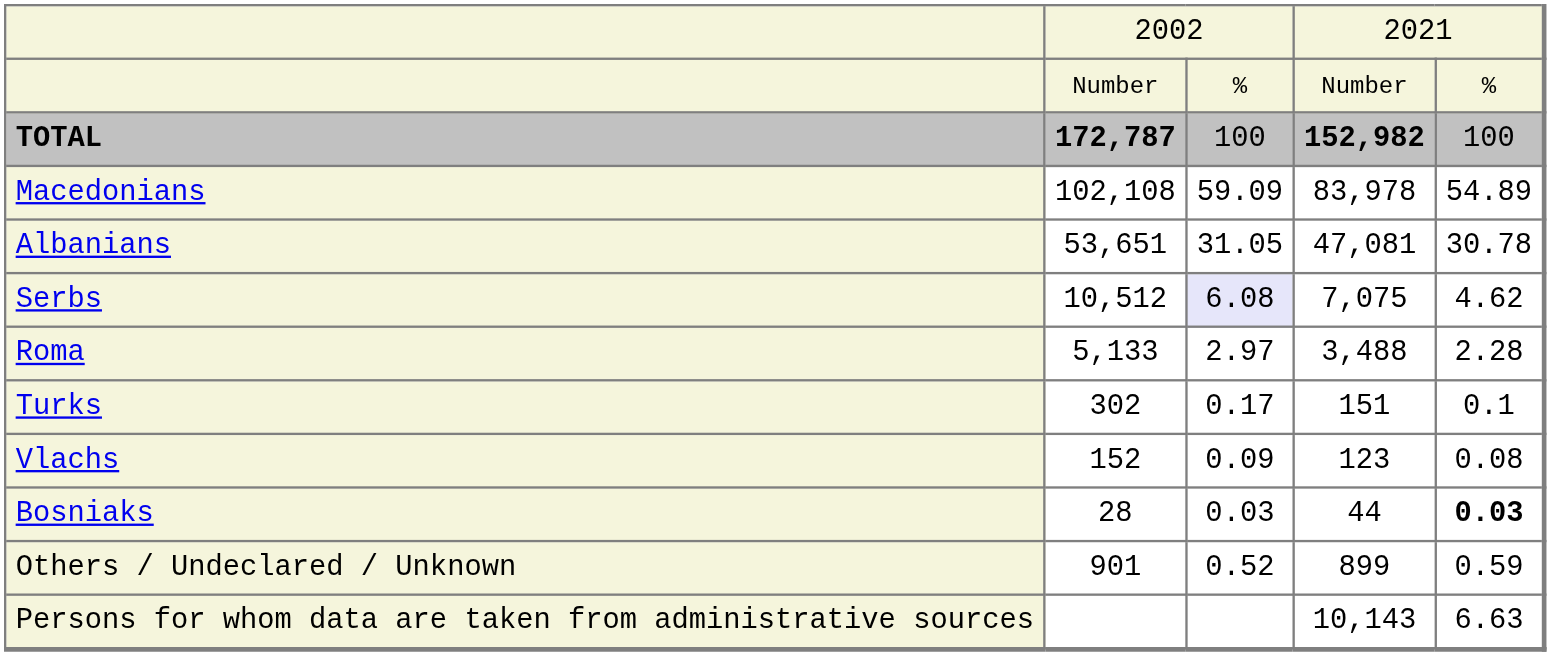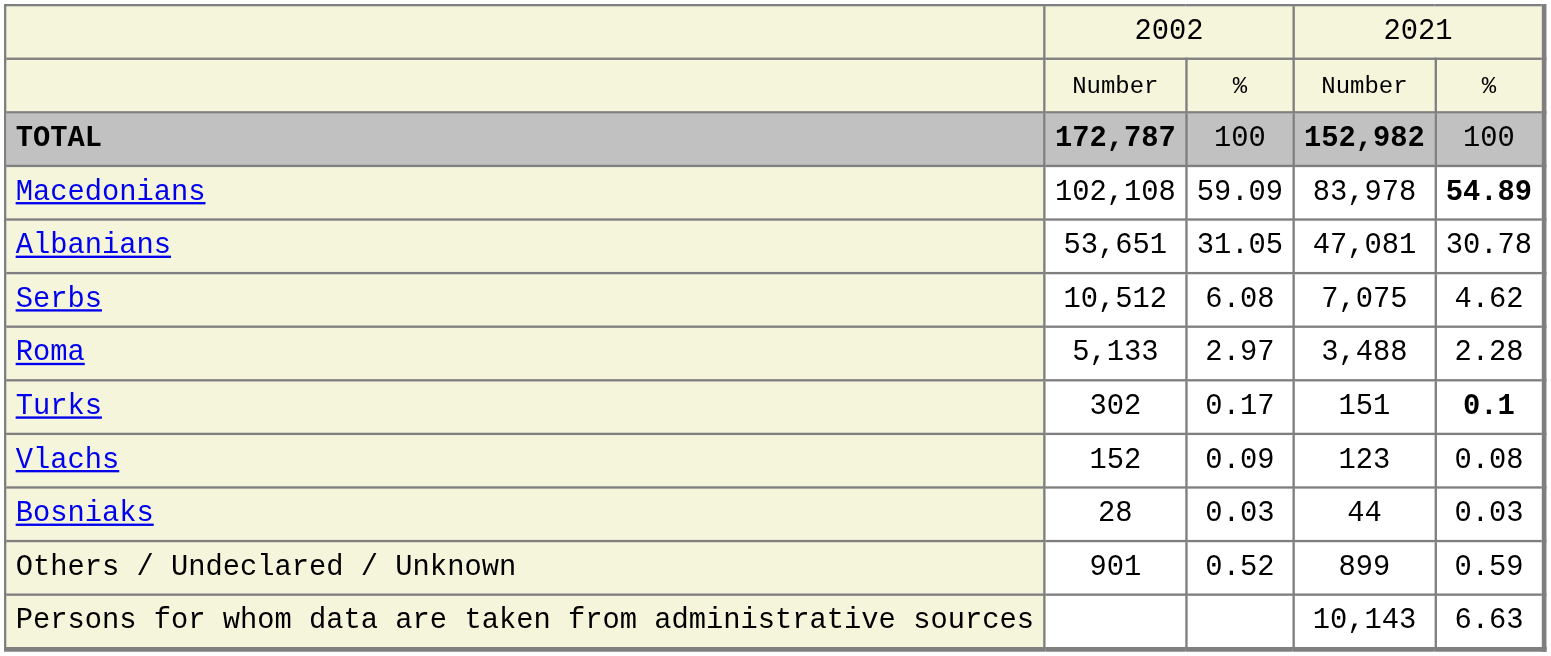(1489, 193) normal -> (1489, 193) bold
(1240, 300) lavender background -> (1240, 300) no background
(1489, 407) normal -> (1489, 407) bold
(1489, 514) bold -> (1489, 514) normal
